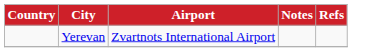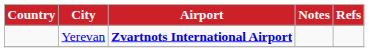(193, 36) normal -> (202, 36) bold
